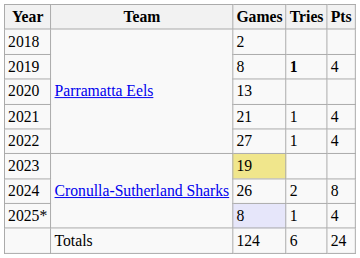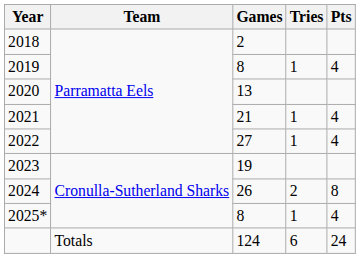(294, 66) bold -> (294, 66) normal
(244, 166) khaki background -> (244, 166) no background
(240, 215) lavender background -> (240, 215) no background
